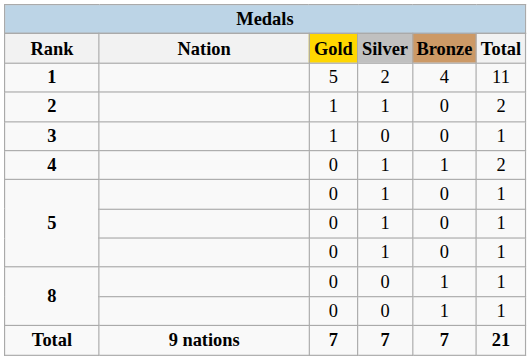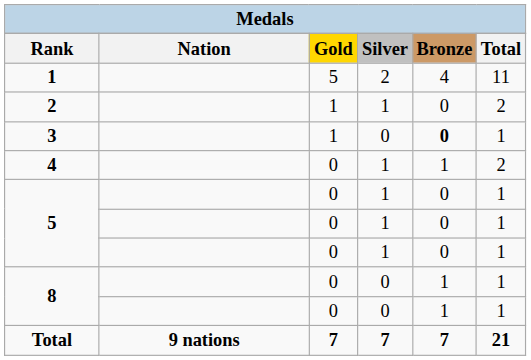(444, 135) normal -> (444, 135) bold
